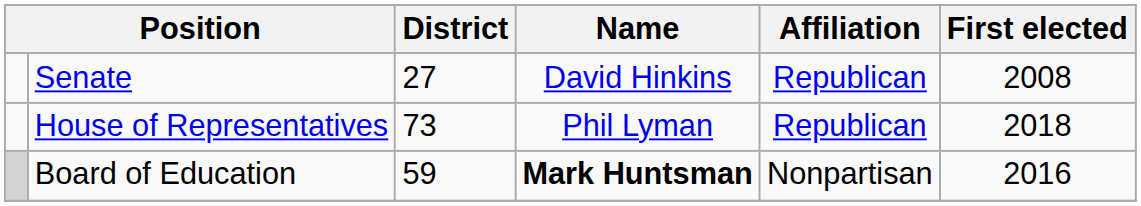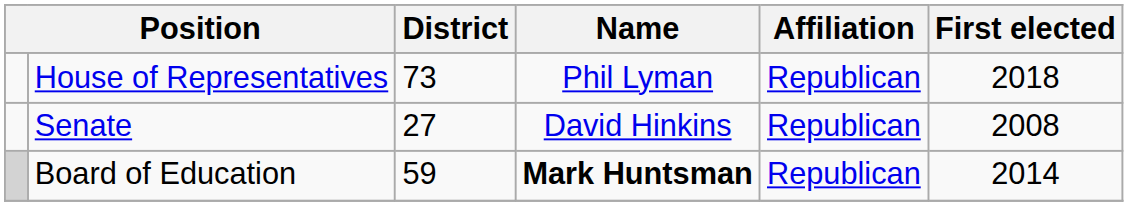rows swapped: (83, 77) <-> (211, 126)
(850, 175) Nonpartisan -> (844, 175) Republican
(1037, 175) 2016 -> (1025, 175) 2014
